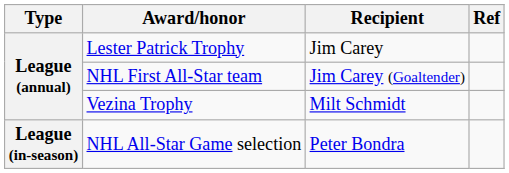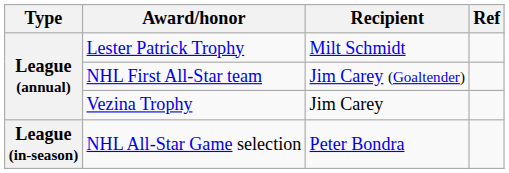(347, 47) Jim Carey -> (358, 47) Milt Schmidt
(358, 104) Milt Schmidt -> (347, 104) Jim Carey
